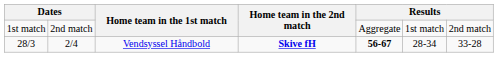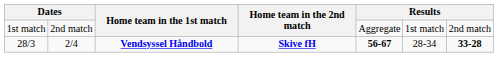(166, 44) normal -> (166, 44) bold
(470, 44) normal -> (470, 44) bold
